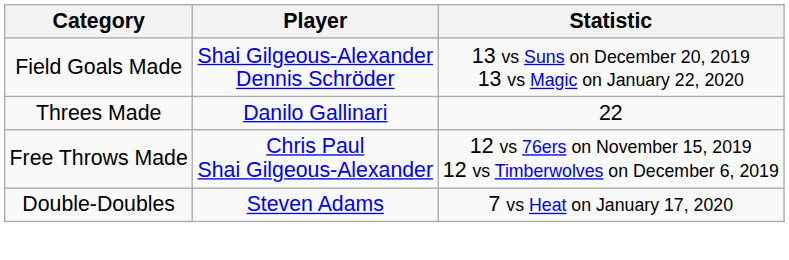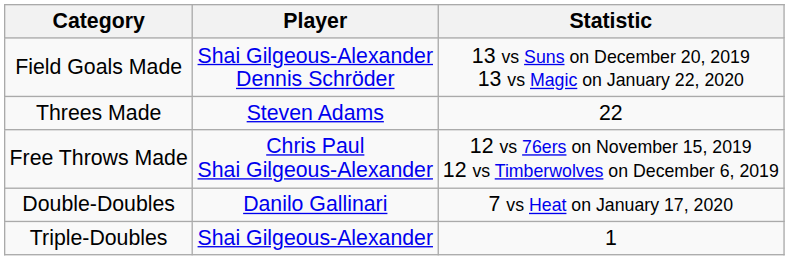(315, 112) Danilo Gallinari -> (315, 112) Steven Adams
(315, 204) Steven Adams -> (315, 204) Danilo Gallinari
+ row: (99, 237)
